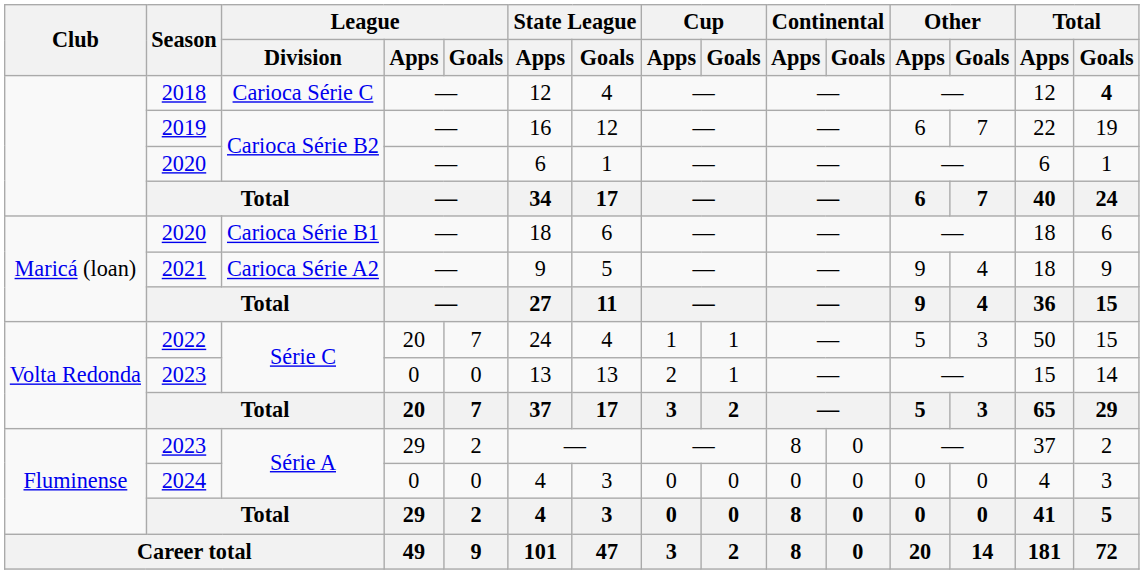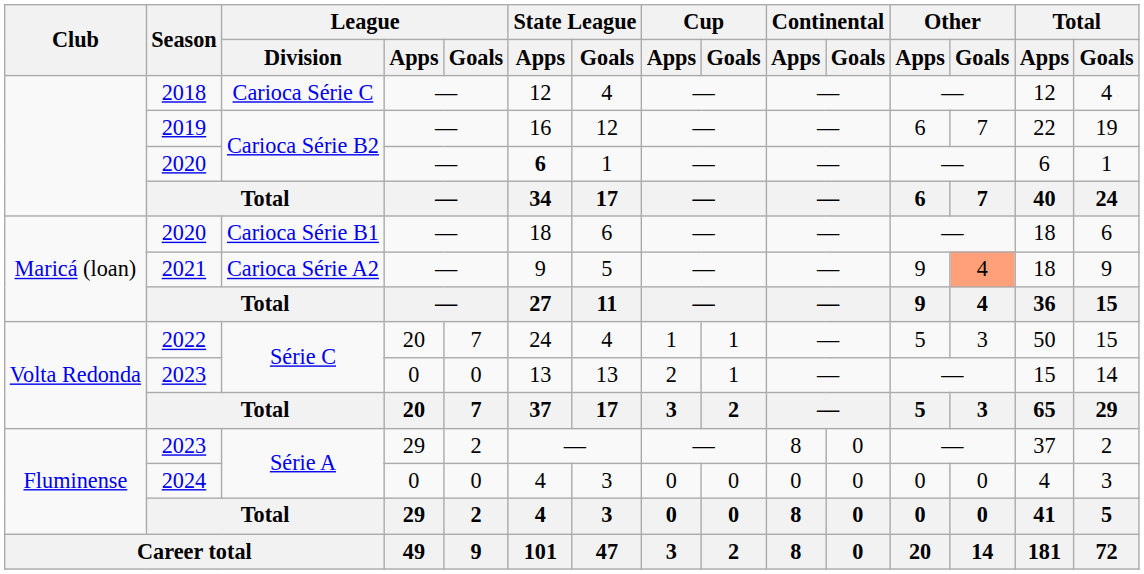(1107, 92) bold -> (1107, 92) normal
(540, 163) normal -> (540, 163) bold
(982, 269) no background -> (982, 269) lightsalmon background
